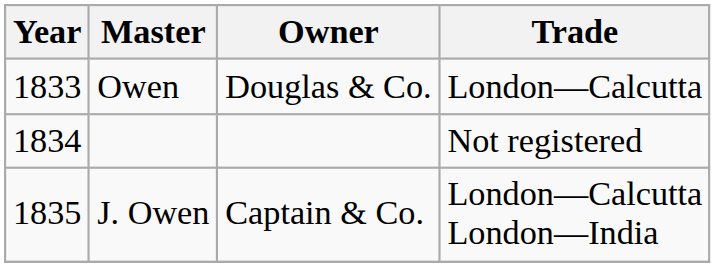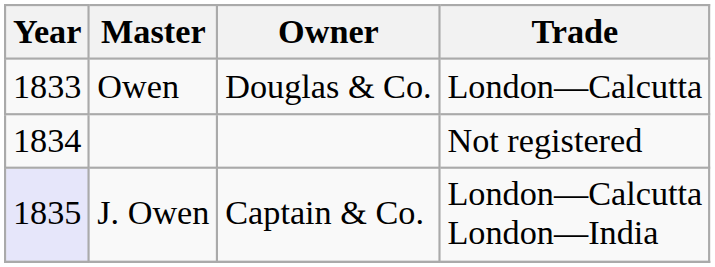(47, 213) no background -> (47, 213) lavender background
